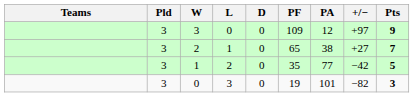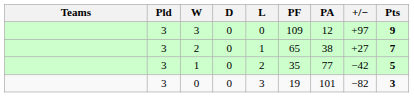columns swapped: (262, 13) <-> (229, 13)
